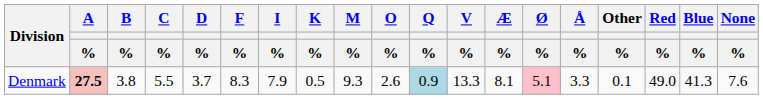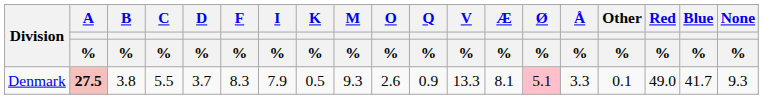(428, 80) lightblue background -> (428, 80) no background
(698, 80) 41.3 -> (698, 80) 41.7
(738, 80) 7.6 -> (738, 80) 9.3
